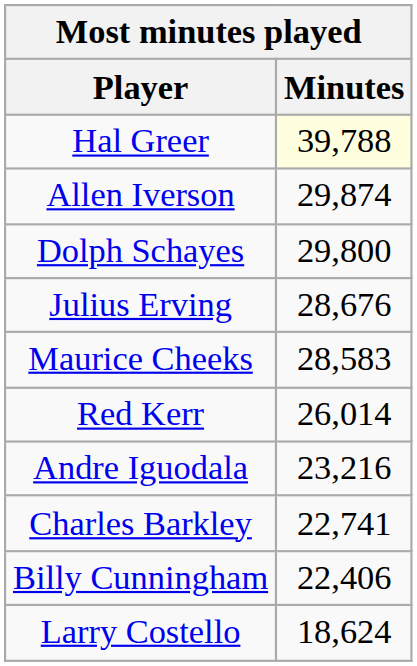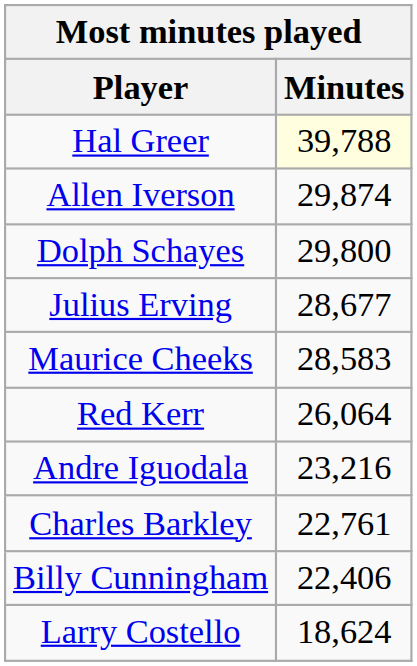(344, 304) 28,676 -> (344, 304) 28,677
(344, 413) 26,014 -> (344, 413) 26,064
(344, 522) 22,741 -> (344, 522) 22,761
